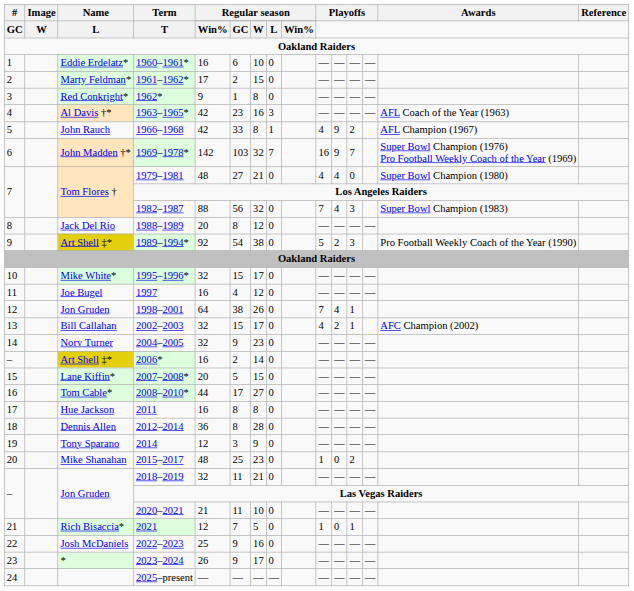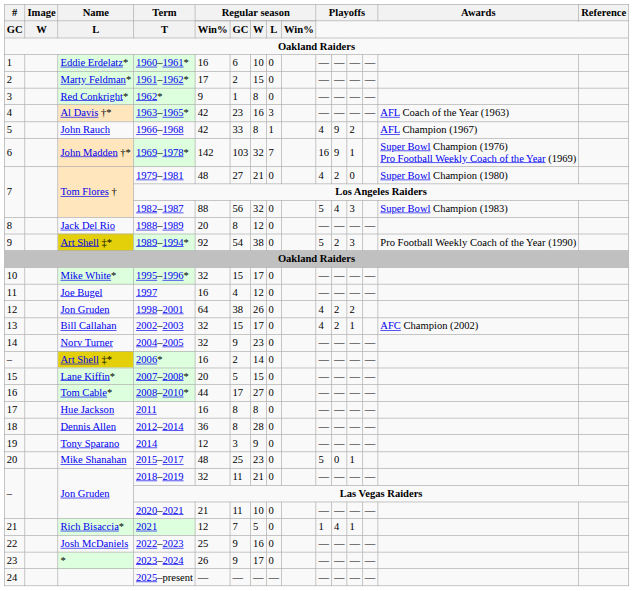(352, 152) 7 -> (352, 152) 1
(337, 175) 4 -> (337, 175) 2
(321, 208) 7 -> (321, 208) 5
(321, 309) 7 -> (321, 309) 4
(337, 309) 4 -> (337, 309) 2
(352, 309) 1 -> (352, 309) 2
(321, 460) 1 -> (321, 460) 5
(352, 460) 2 -> (352, 460) 1
(337, 527) 0 -> (337, 527) 4
